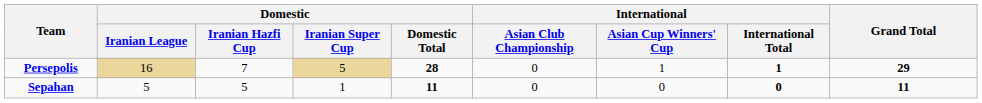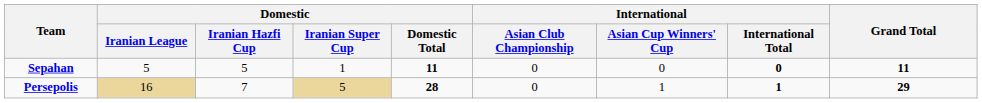rows swapped: (51, 68) <-> (51, 87)
